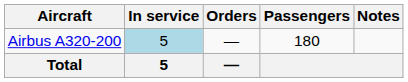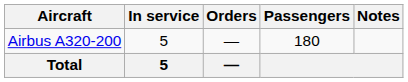(164, 41) lightblue background -> (164, 41) no background
